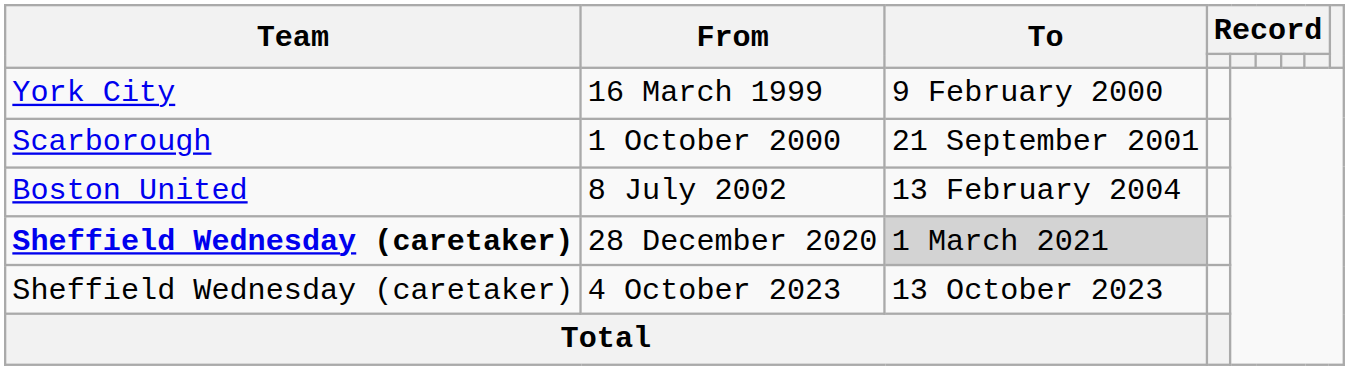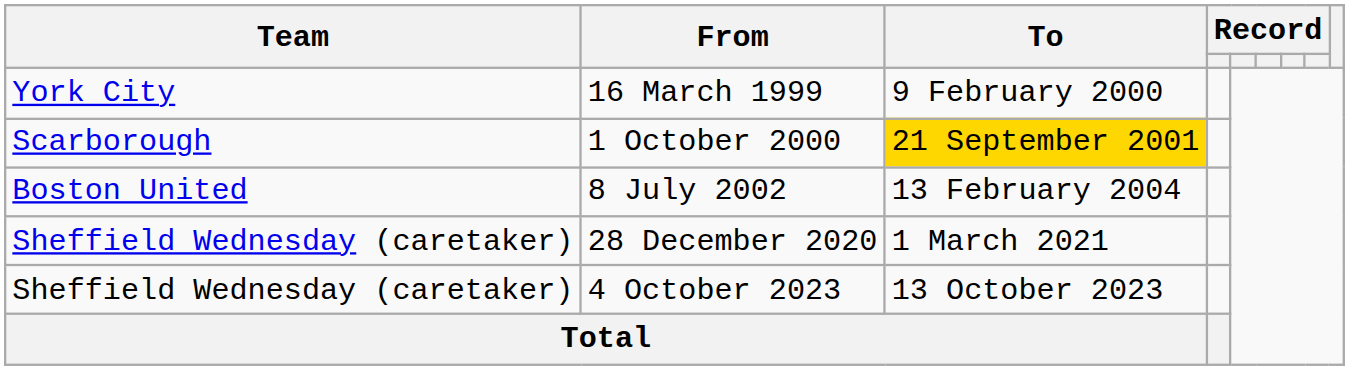(1046, 142) no background -> (1046, 142) gold background
(293, 241) bold -> (293, 241) normal
(1000, 241) lightgrey background -> (1000, 241) no background
